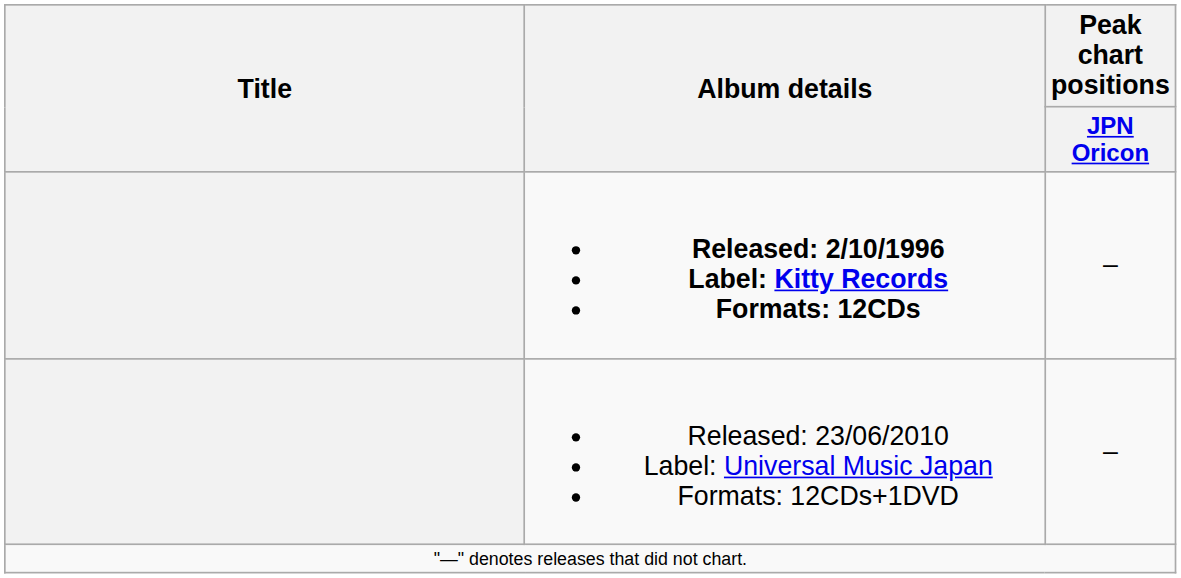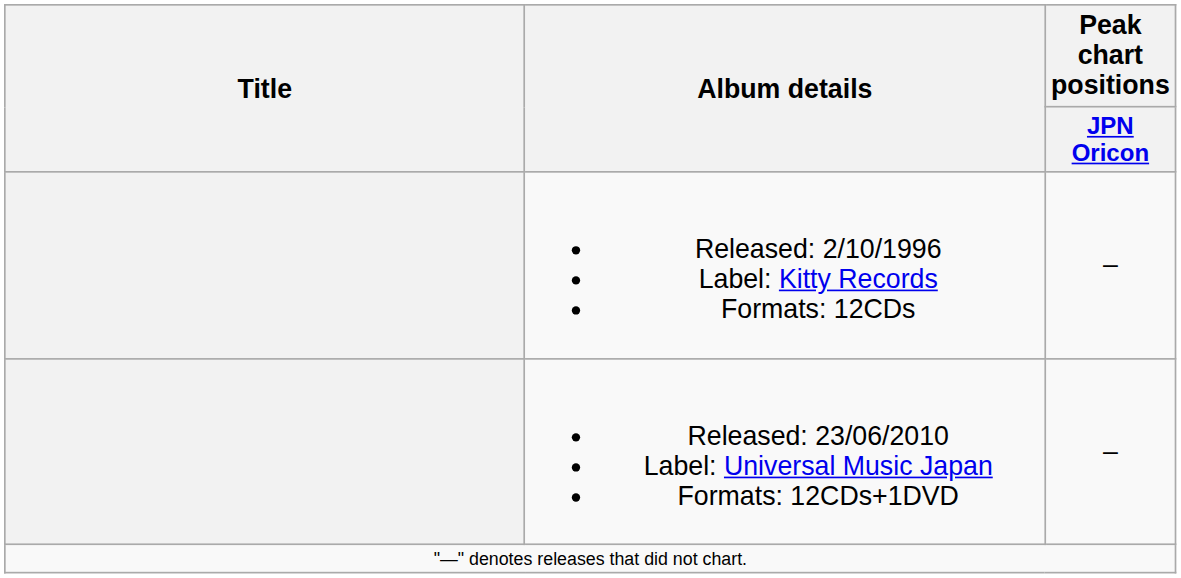(785, 280) bold -> (785, 280) normal
